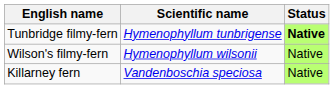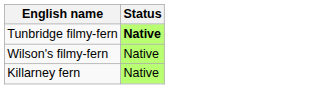- column: (203, 14)
